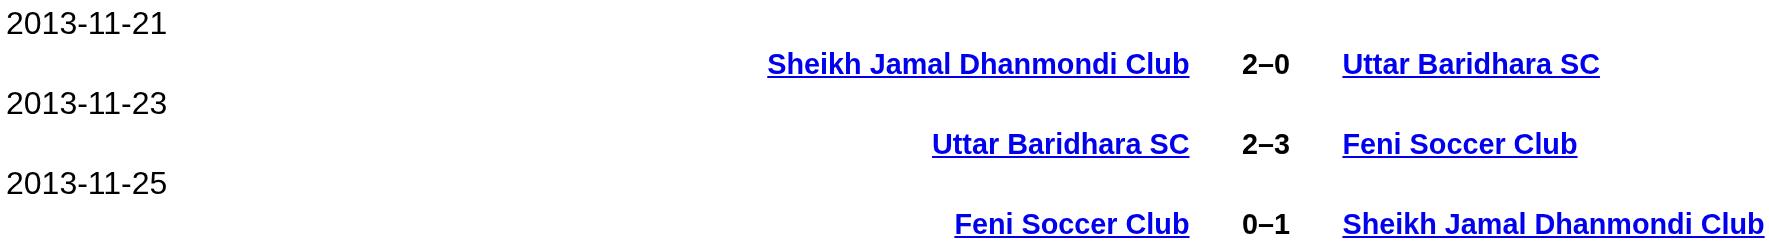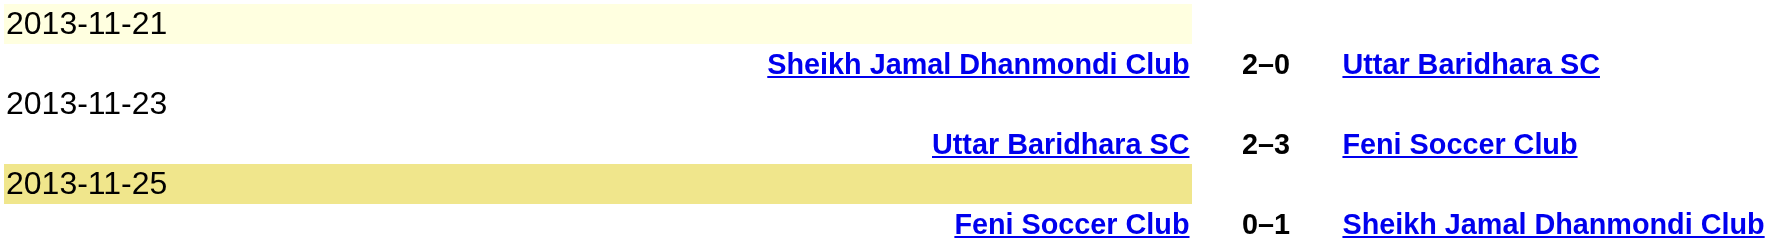(87, 23) no background -> (87, 23) lightyellow background
(87, 183) no background -> (87, 183) khaki background
